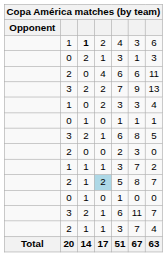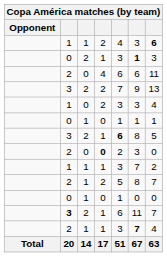(86, 43) bold -> (86, 43) normal
(154, 43) normal -> (154, 43) bold
(137, 58) normal -> (137, 58) bold
(120, 136) normal -> (120, 136) bold
(103, 151) normal -> (103, 151) bold
(103, 182) lightblue background -> (103, 182) no background
(69, 213) normal -> (69, 213) bold
(137, 228) normal -> (137, 228) bold
